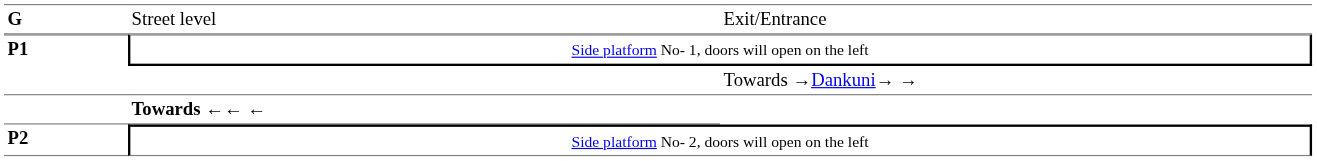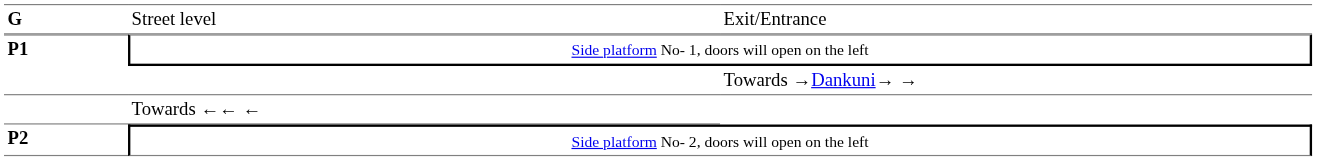(199, 109) bold -> (196, 109) normal
